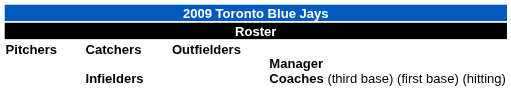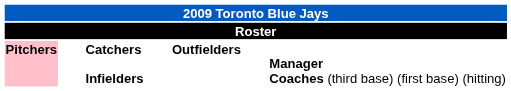(31, 49) no background -> (31, 49) pink background
